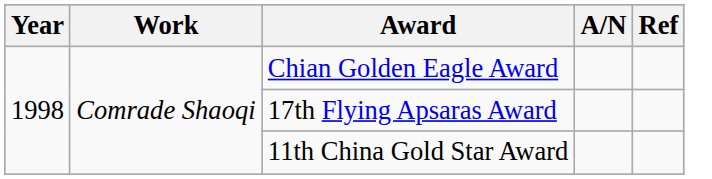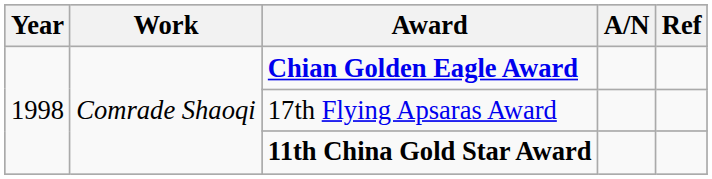(413, 67) normal -> (423, 67) bold
(418, 151) normal -> (430, 151) bold
